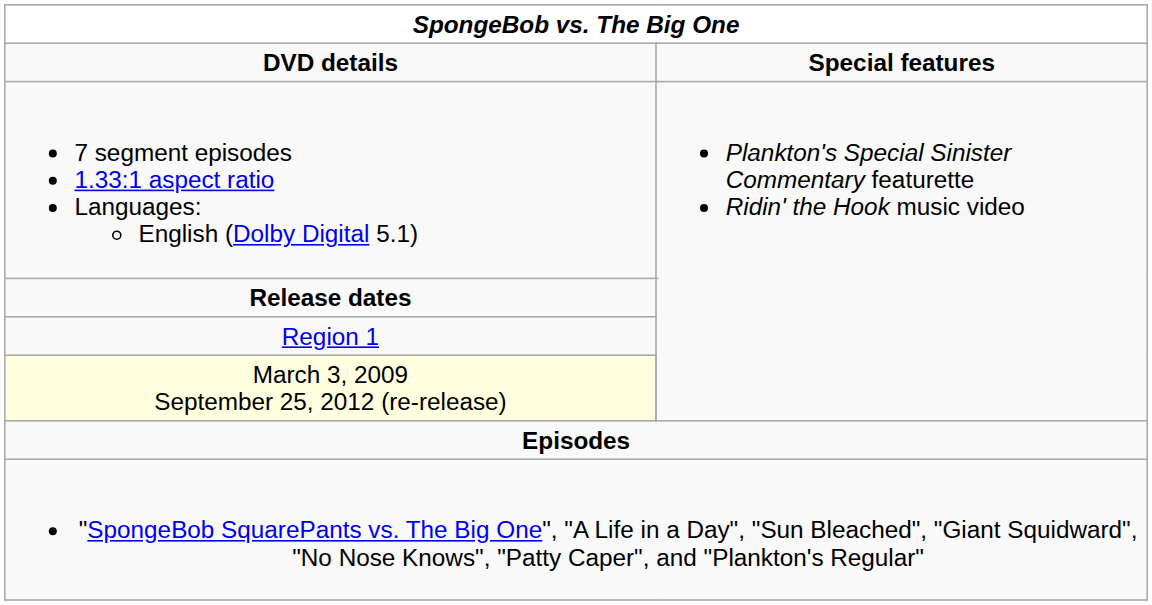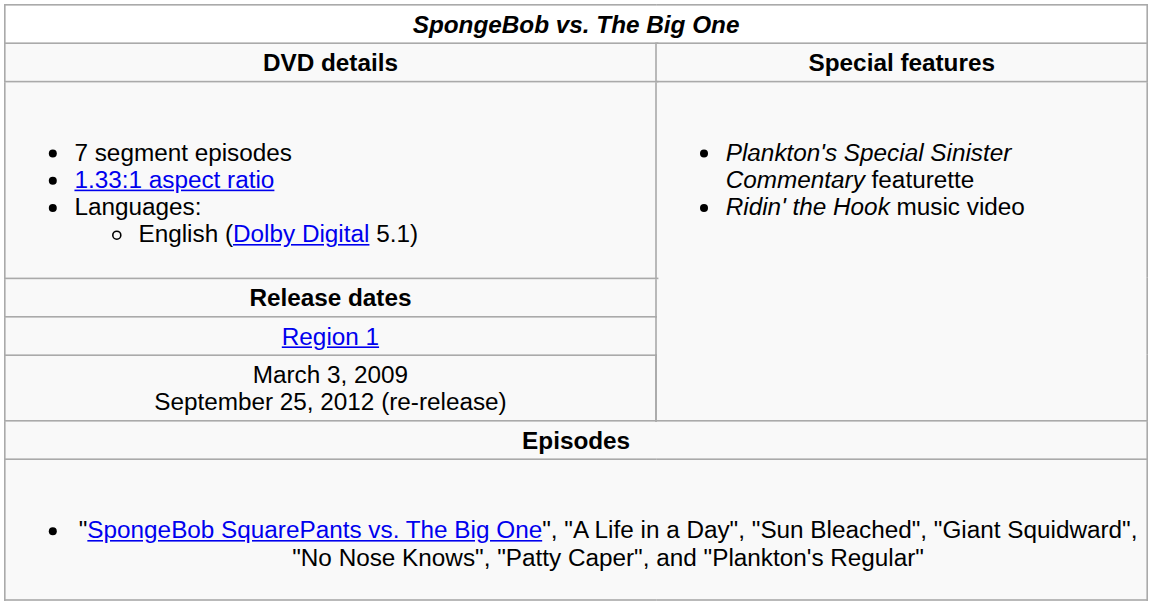(330, 388) lightyellow background -> (330, 388) no background
